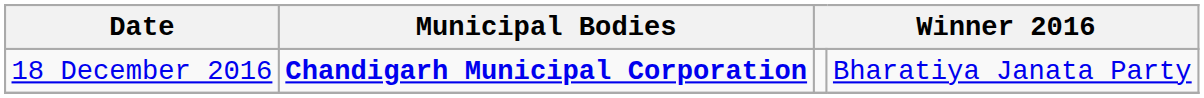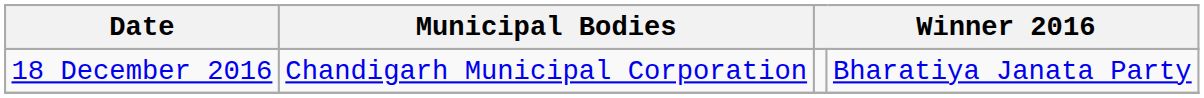(546, 71) bold -> (546, 71) normal
